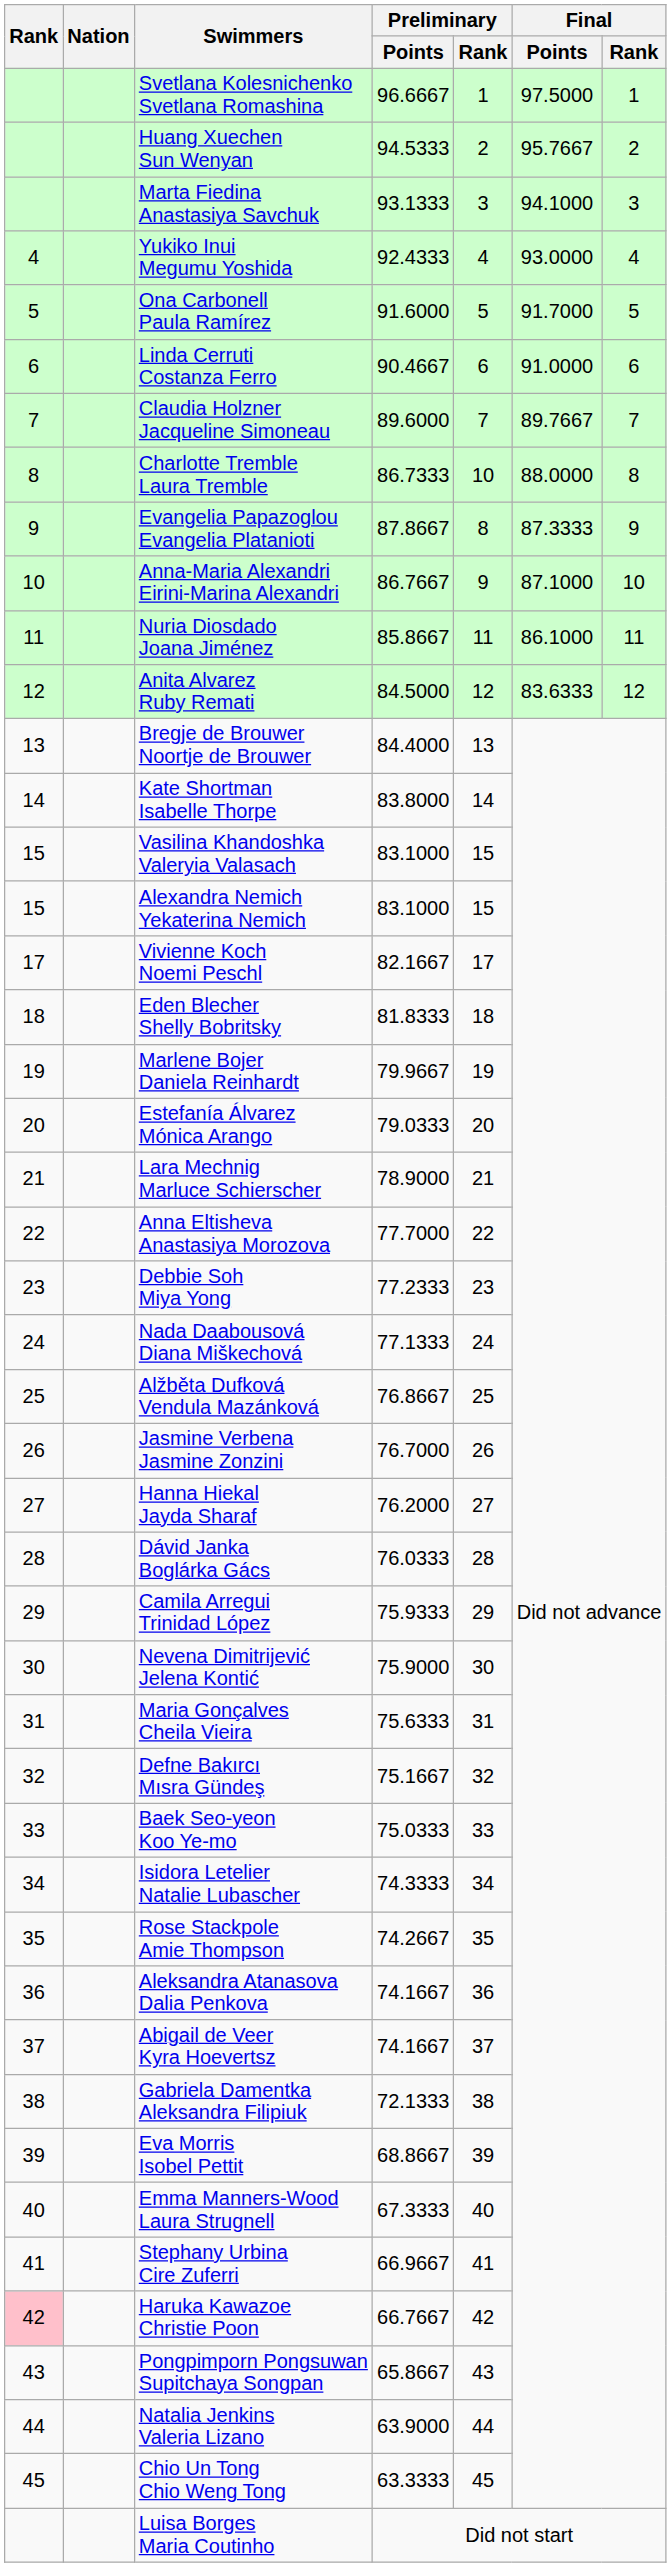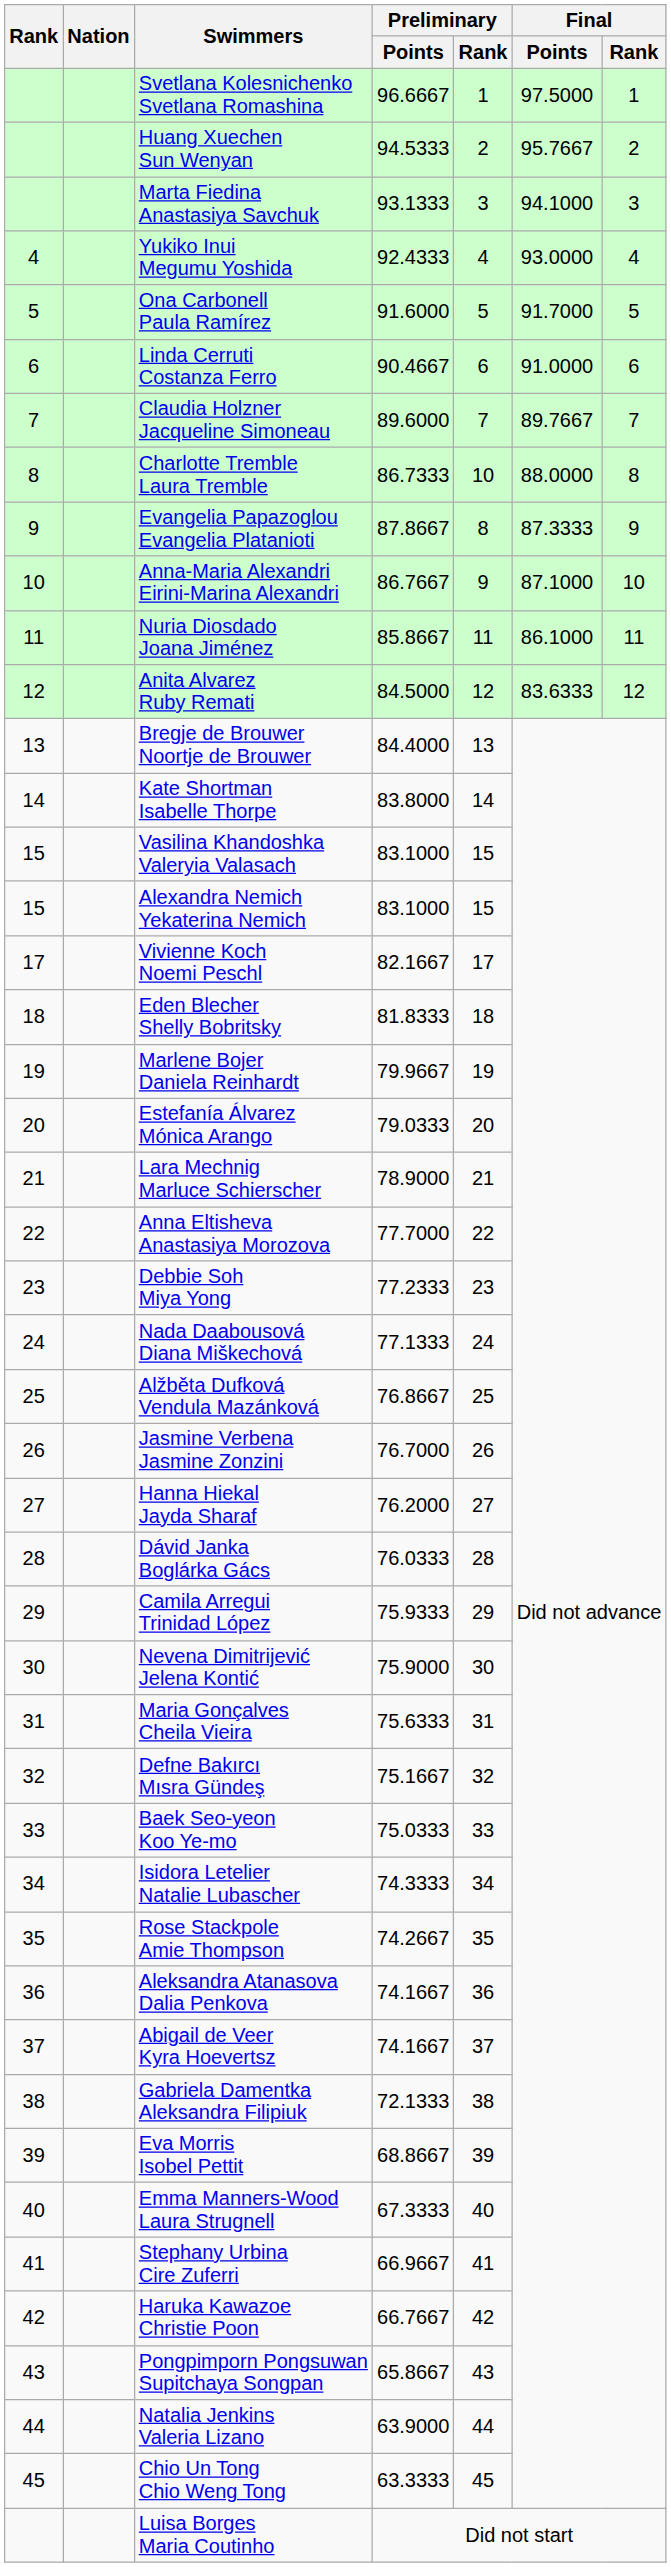(34, 2318) pink background -> (34, 2318) no background
